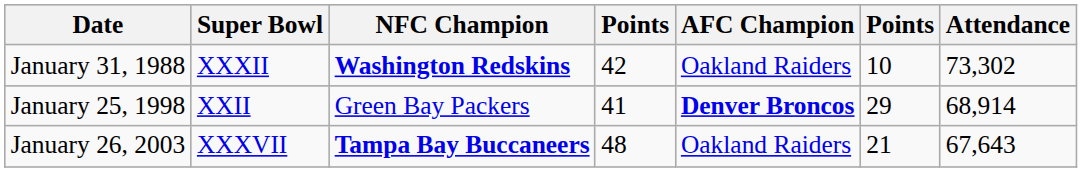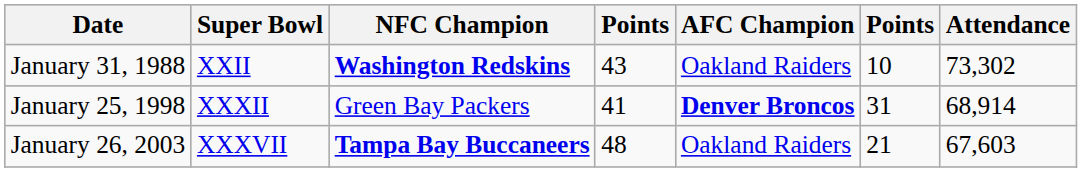(233, 65) XXXII -> (224, 65) XXII
(614, 65) 42 -> (614, 65) 43
(224, 105) XXII -> (233, 105) XXXII
(879, 105) 29 -> (879, 105) 31
(981, 145) 67,643 -> (981, 145) 67,603
